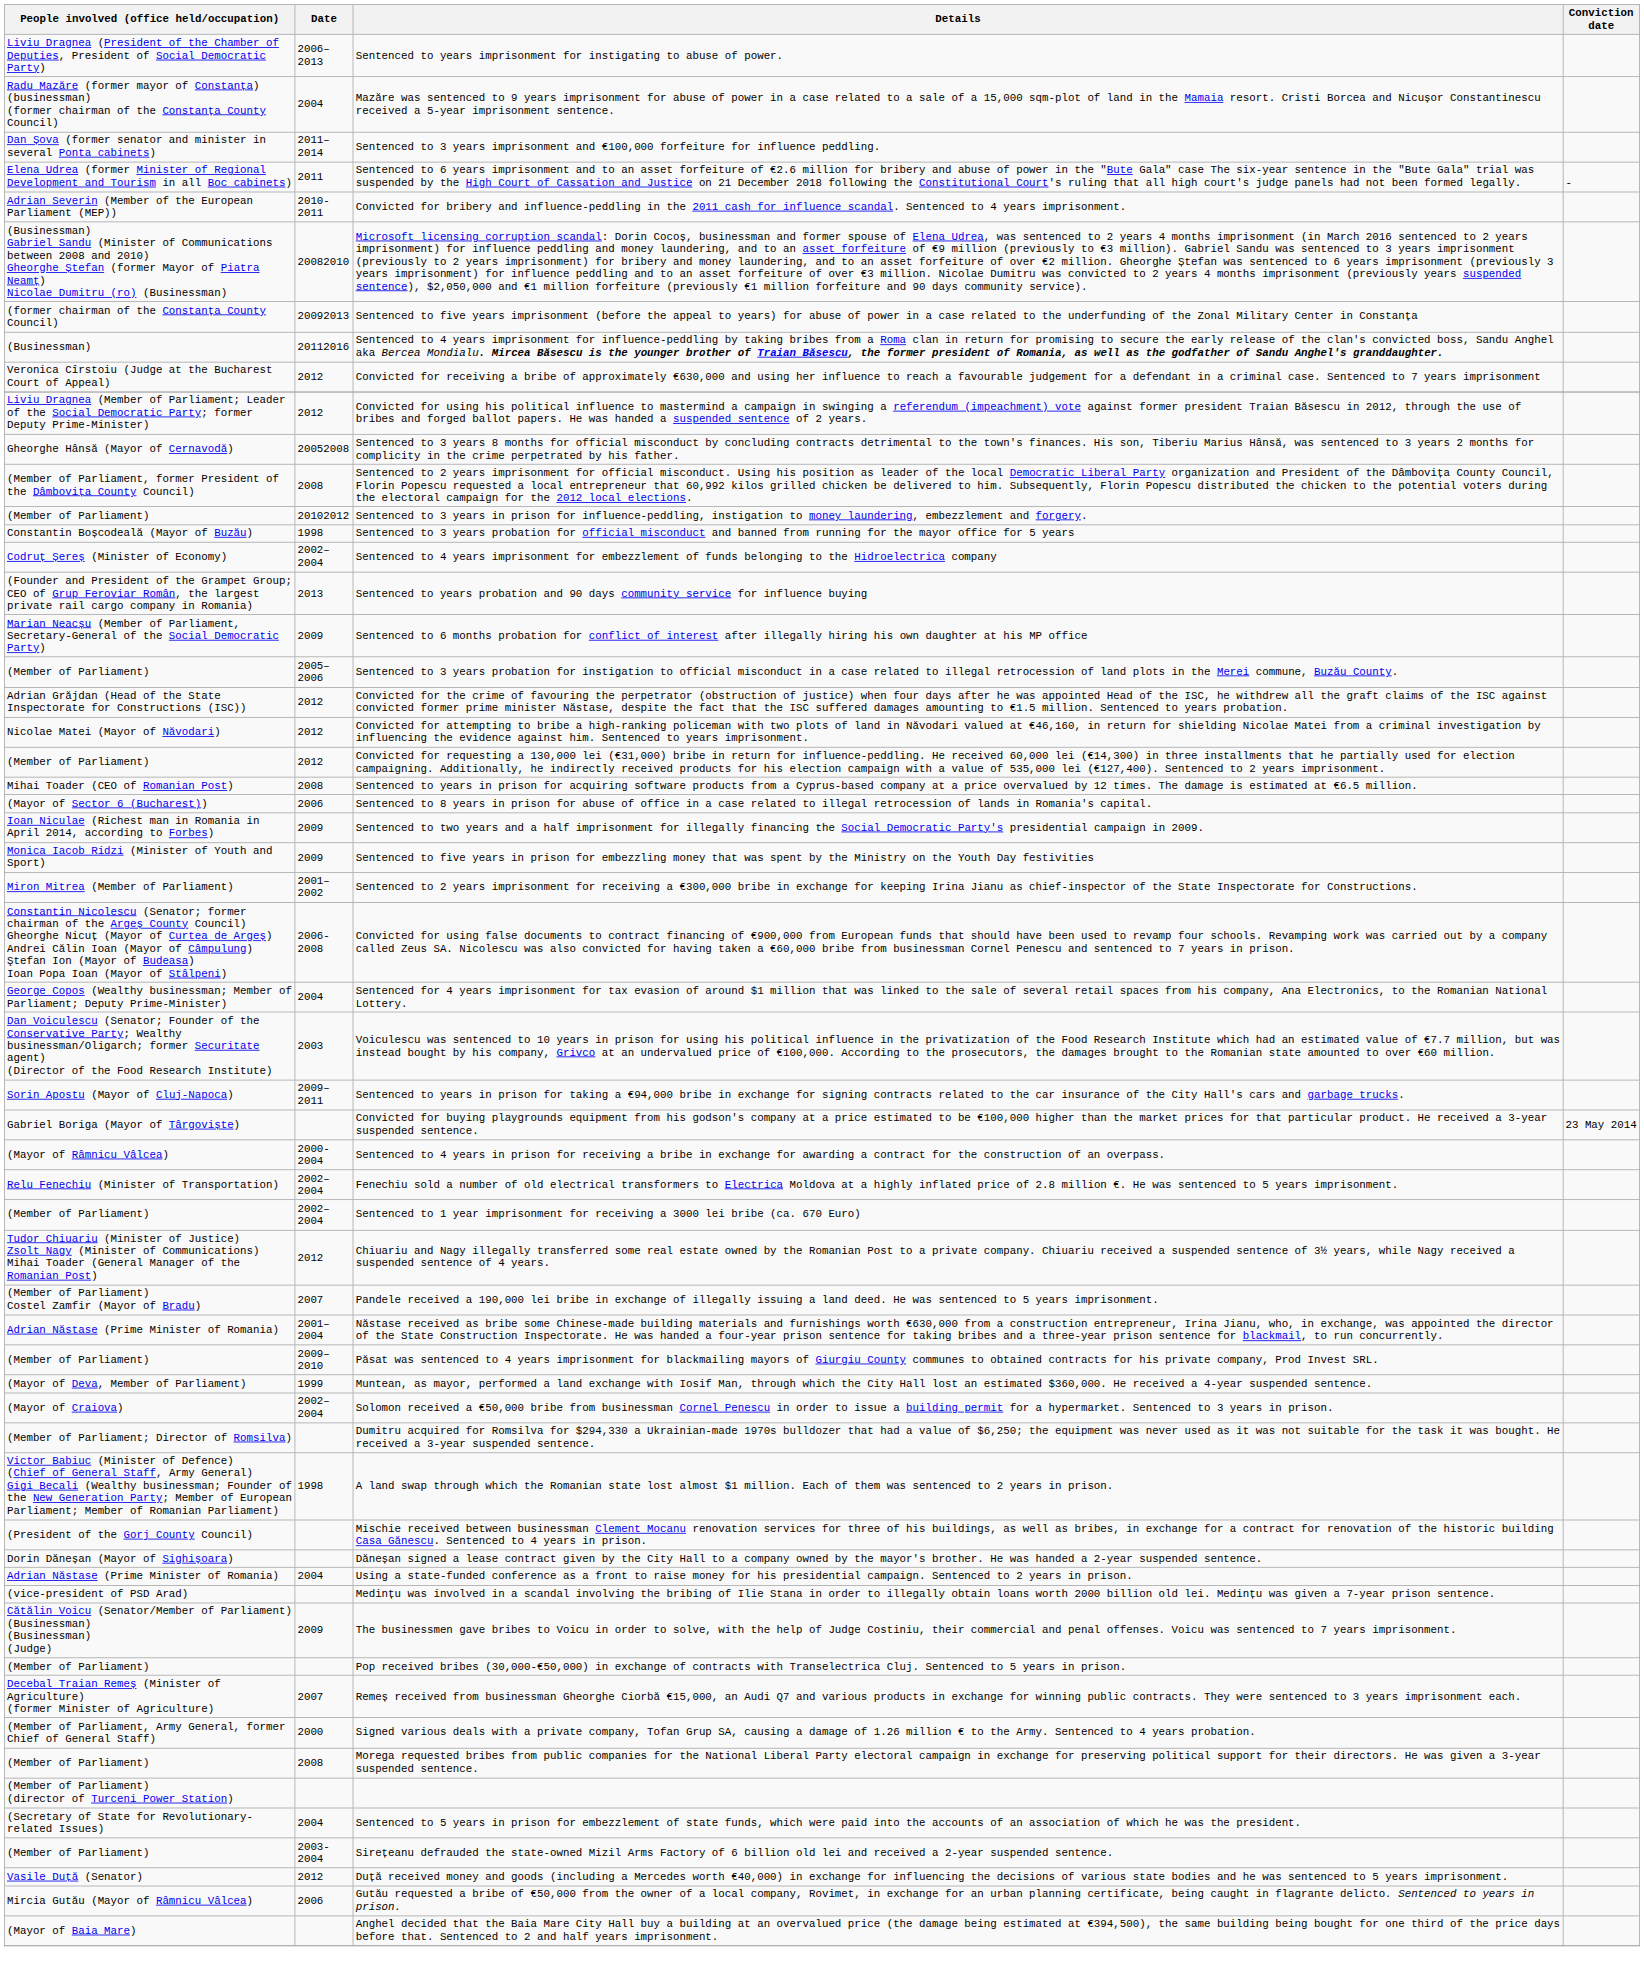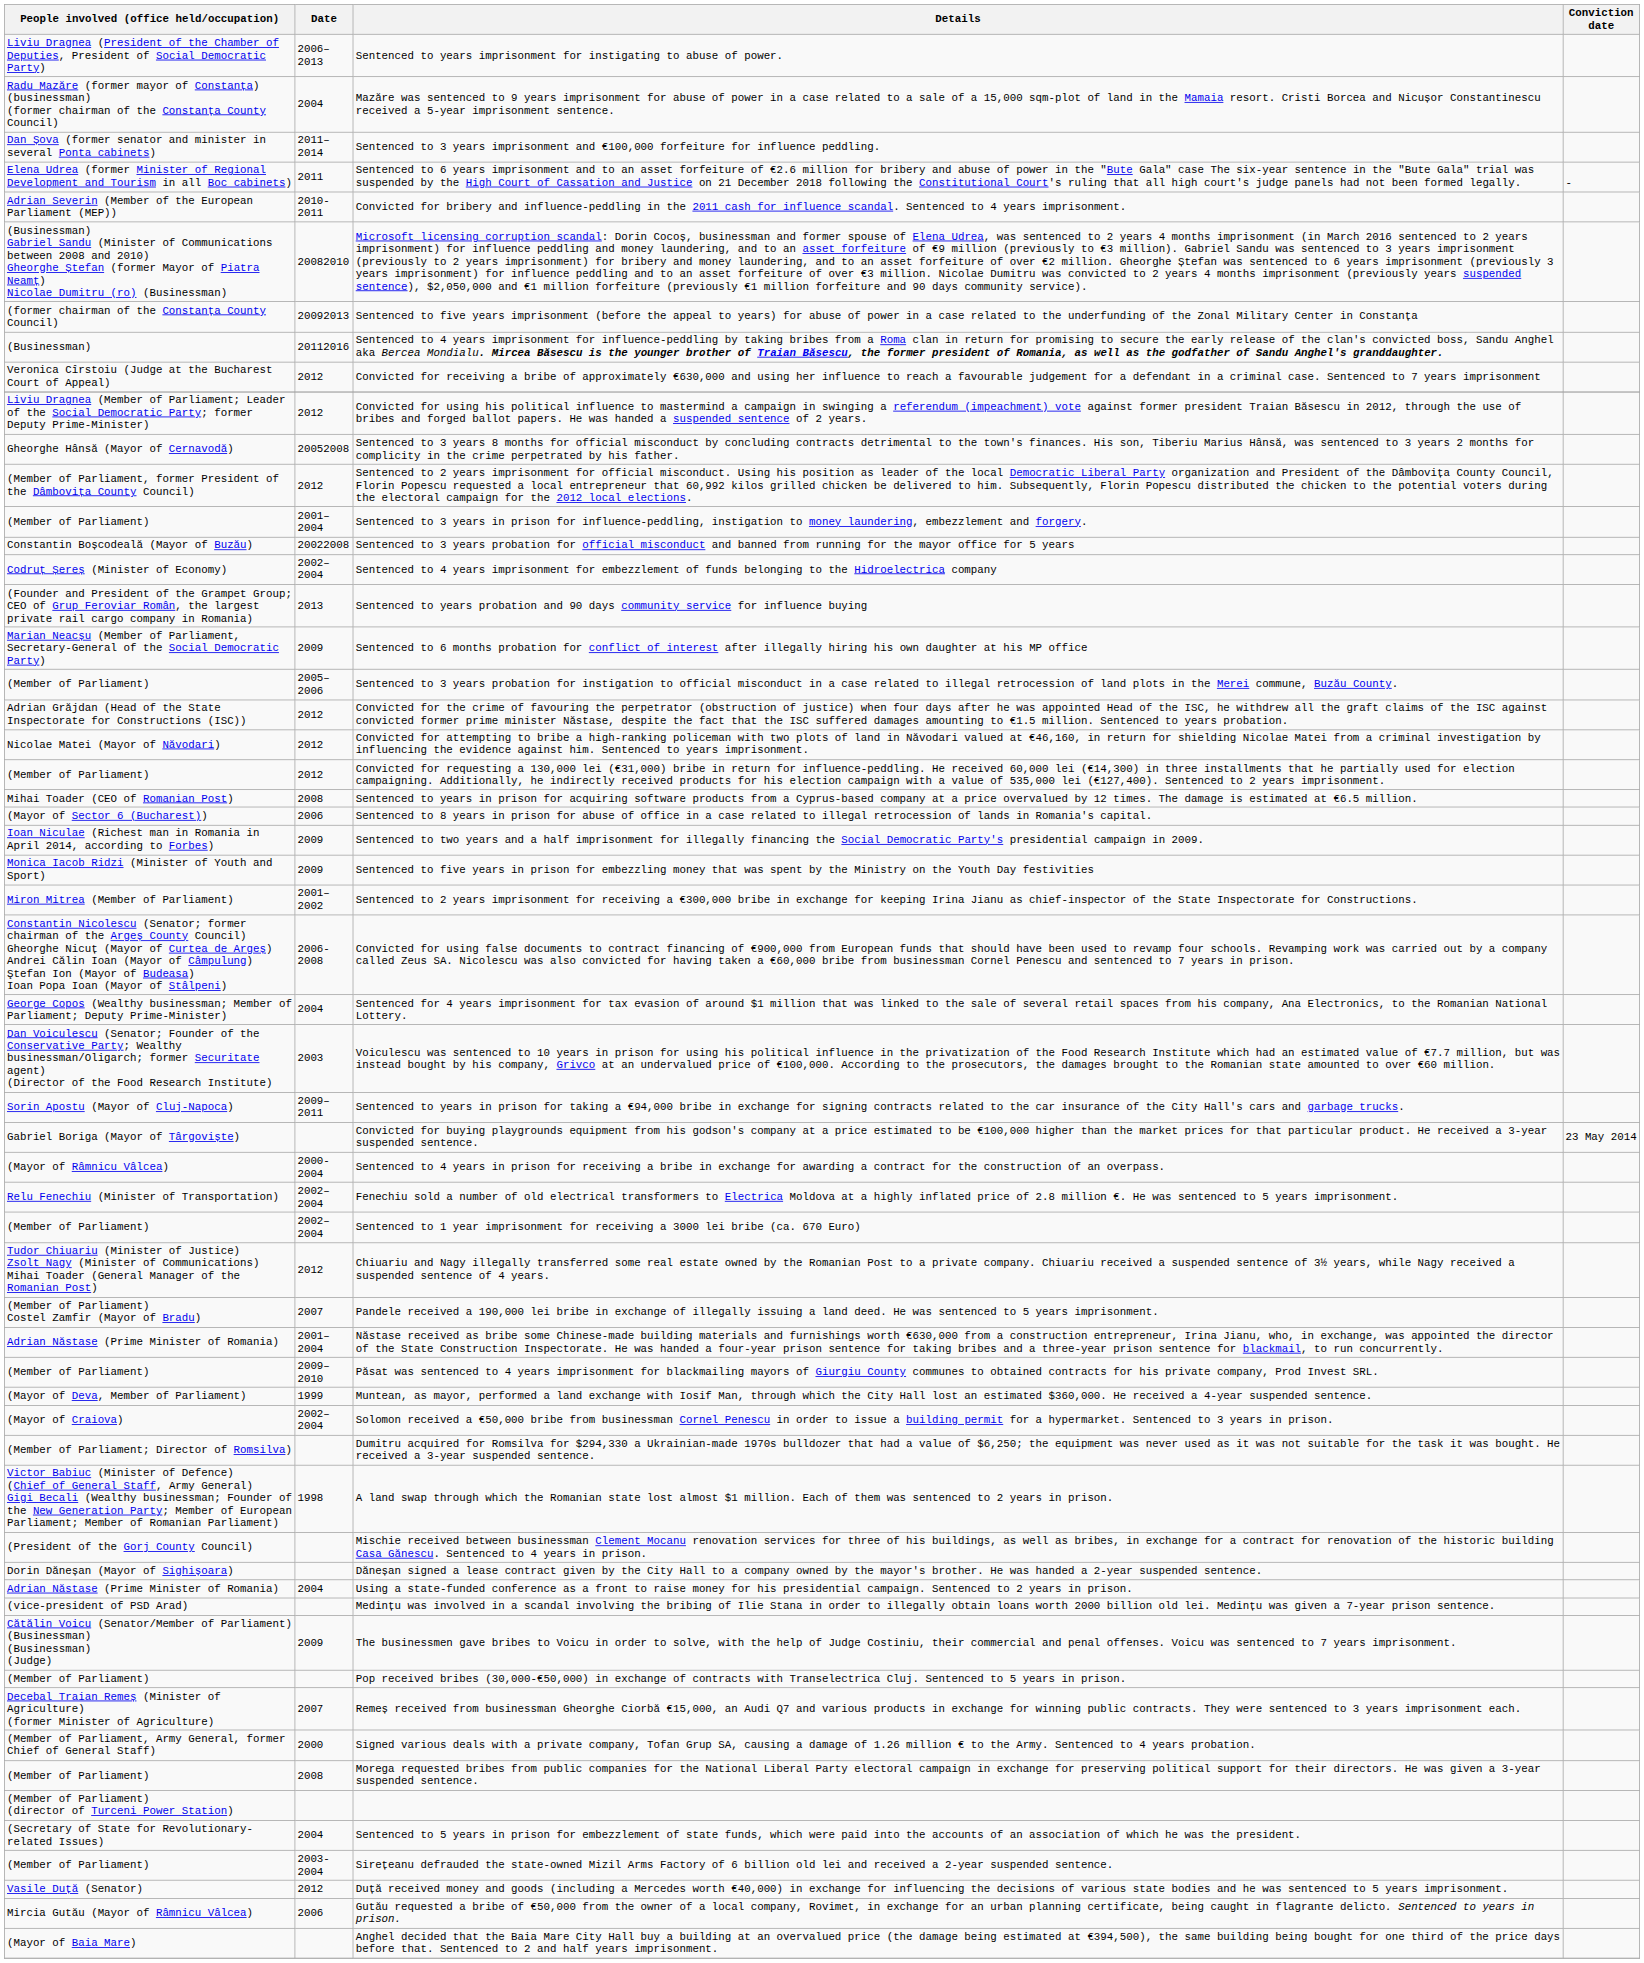(310, 486) 2008 -> (310, 486) 2012
(323, 516) 20102012 -> (314, 522) 2001–2004
(310, 533) 1998 -> (323, 546) 20022008
